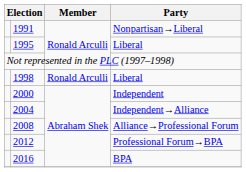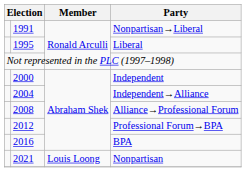- row: (23, 77)
+ row: (23, 158)
